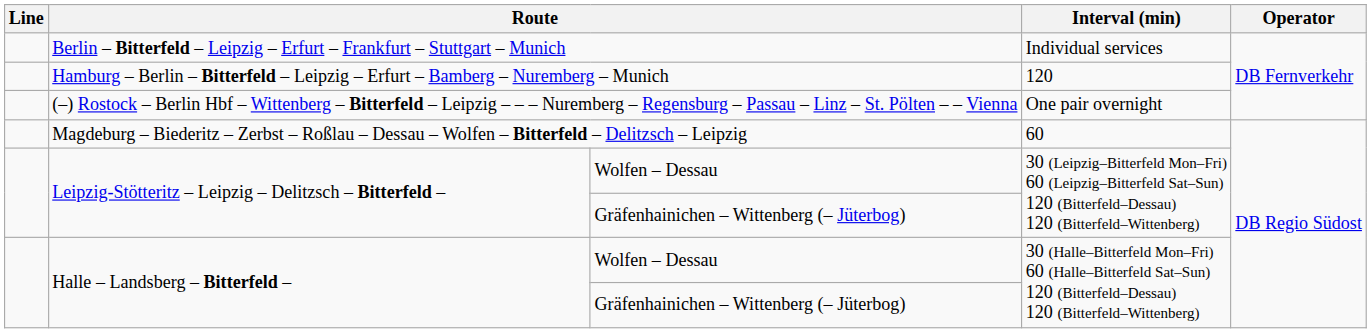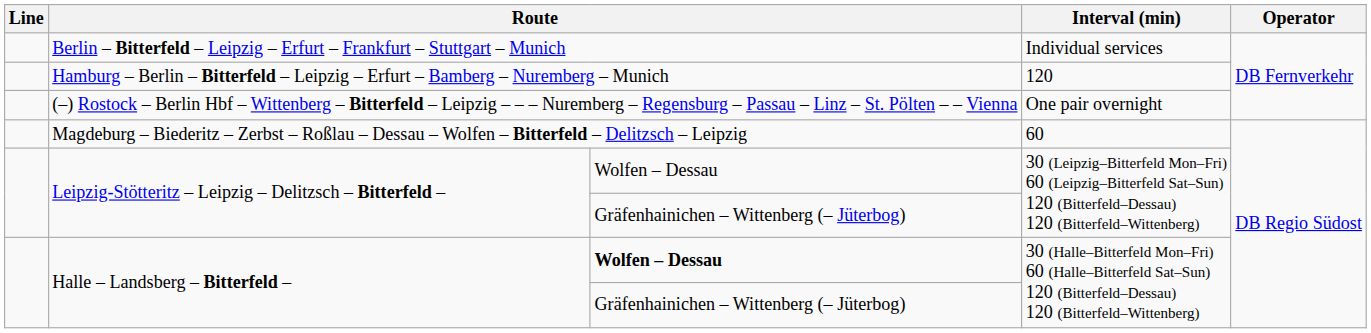(656, 259) normal -> (658, 259) bold
